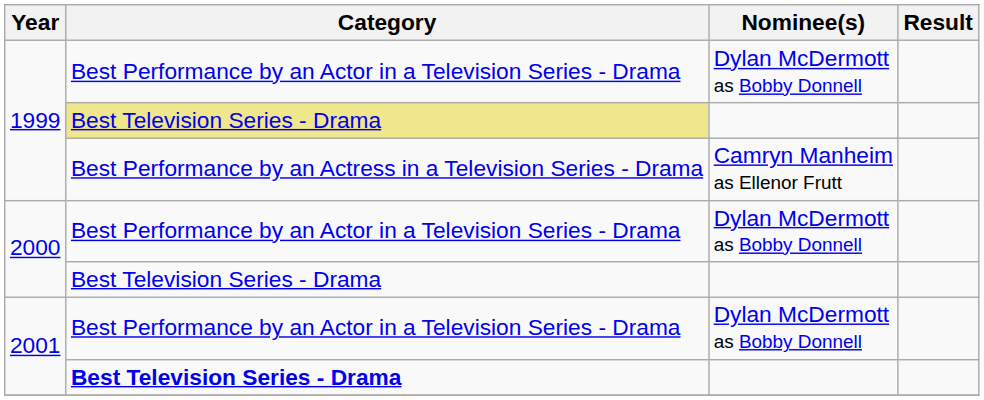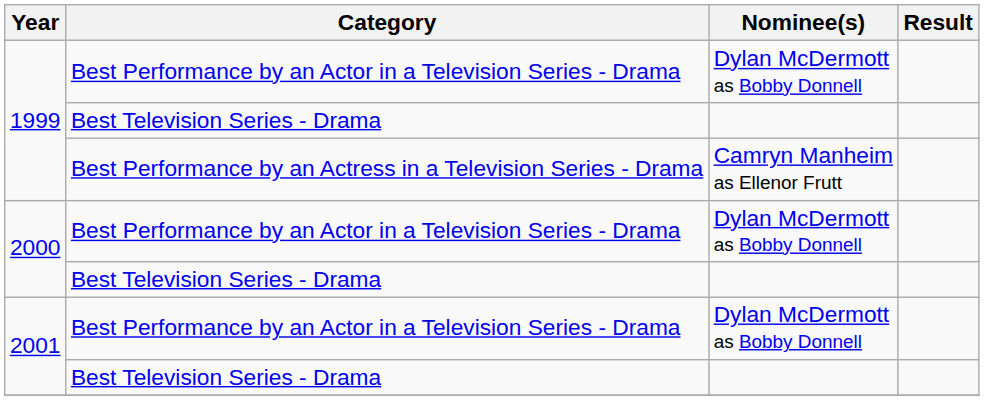(226, 120) khaki background -> (226, 120) no background
(236, 376) bold -> (226, 376) normal
